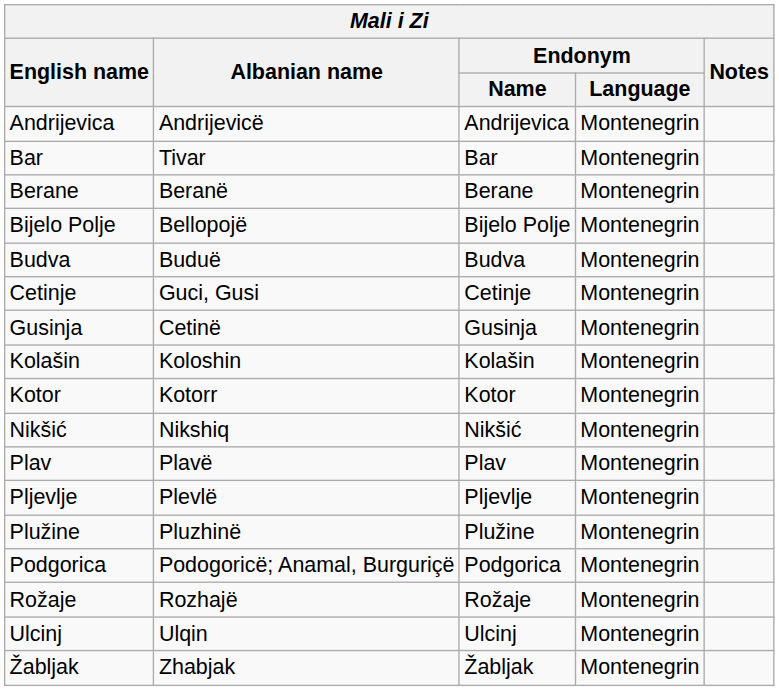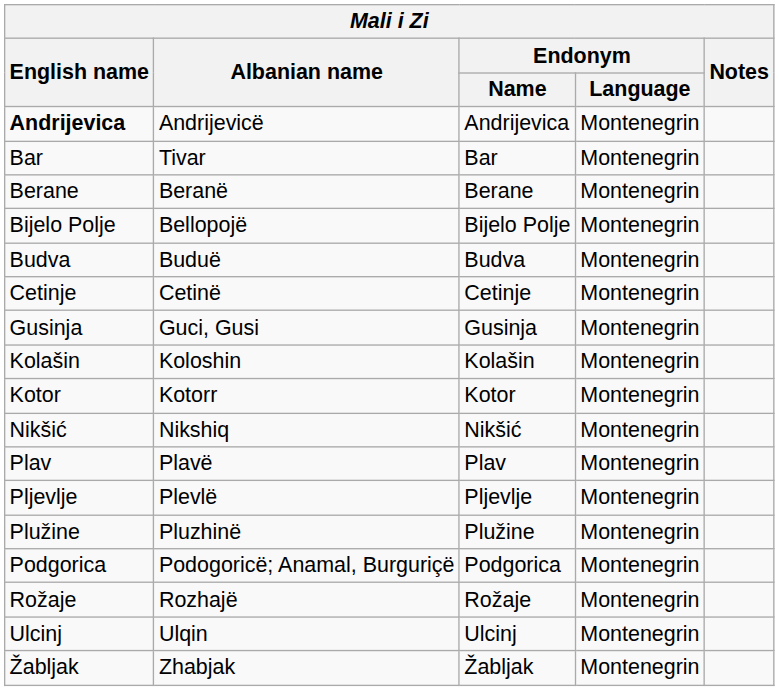(62, 123) normal -> (67, 123) bold
(209, 293) Guci, Gusi -> (190, 293) Cetinë
(190, 327) Cetinë -> (209, 327) Guci, Gusi
